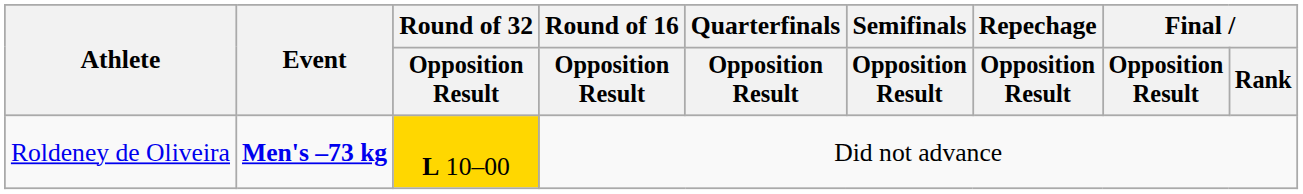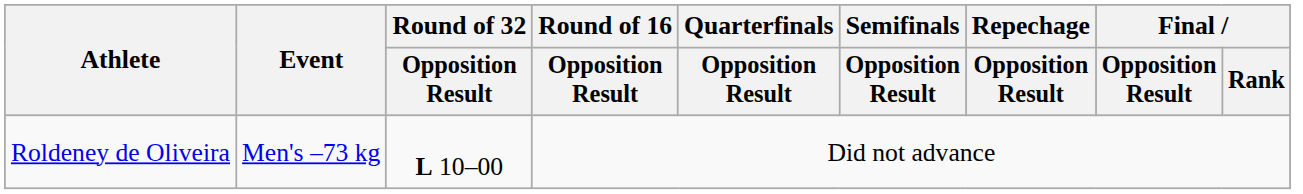(315, 151) bold -> (311, 151) normal
(466, 167) gold background -> (459, 167) no background
